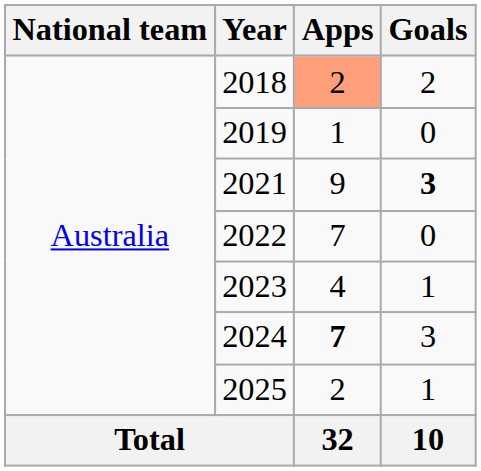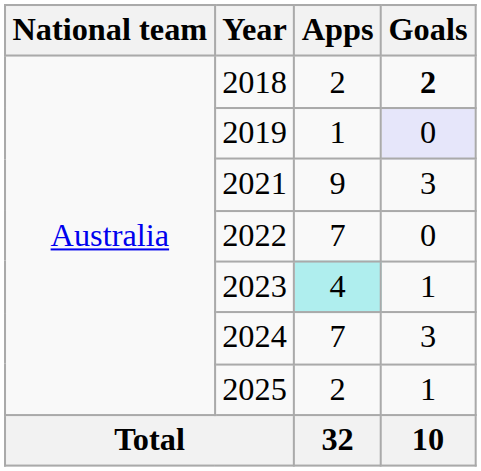(338, 81) lightsalmon background -> (338, 81) no background
(428, 81) normal -> (428, 81) bold
(428, 132) no background -> (428, 132) lavender background
(428, 183) bold -> (428, 183) normal
(338, 286) no background -> (338, 286) paleturquoise background
(338, 337) bold -> (338, 337) normal
